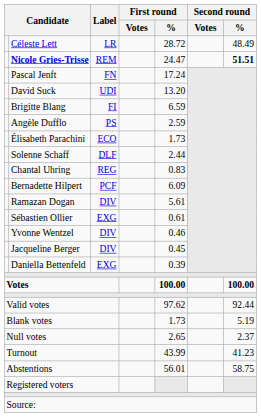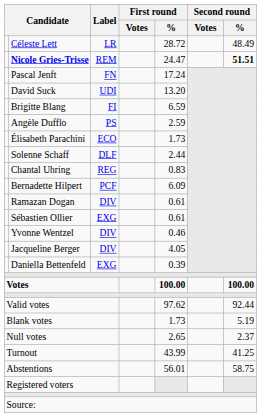(177, 202) 5.61 -> (177, 202) 0.61
(177, 249) 0.45 -> (177, 249) 4.05
(243, 353) 41.23 -> (243, 353) 41.25
